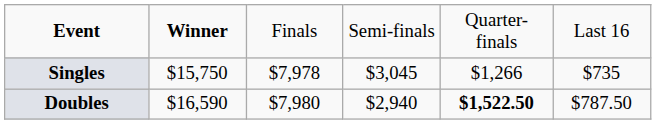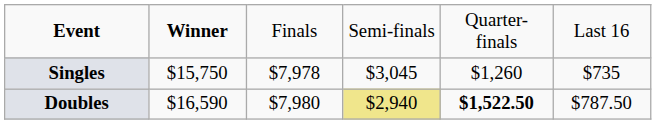(497, 73) $1,266 -> (497, 73) $1,260
(392, 104) no background -> (392, 104) khaki background
